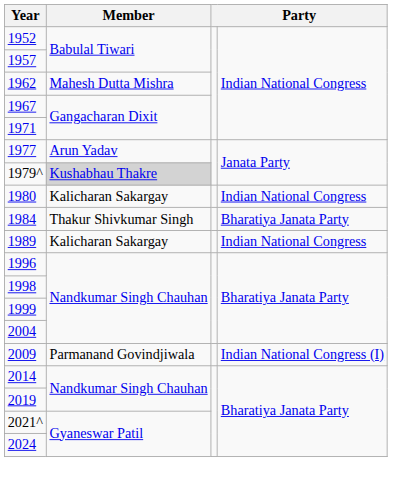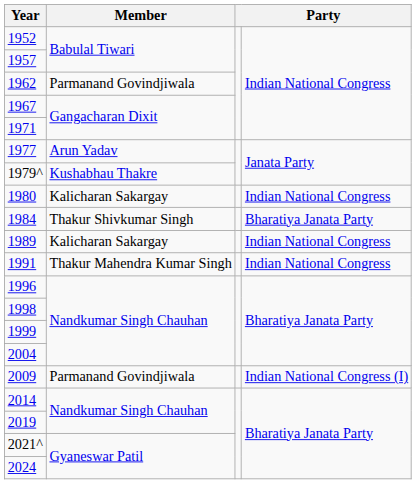(112, 83) Mahesh Dutta Mishra -> (122, 83) Parmanand Govindjiwala
(103, 173) lightgrey background -> (103, 173) no background
+ row: (22, 264)
